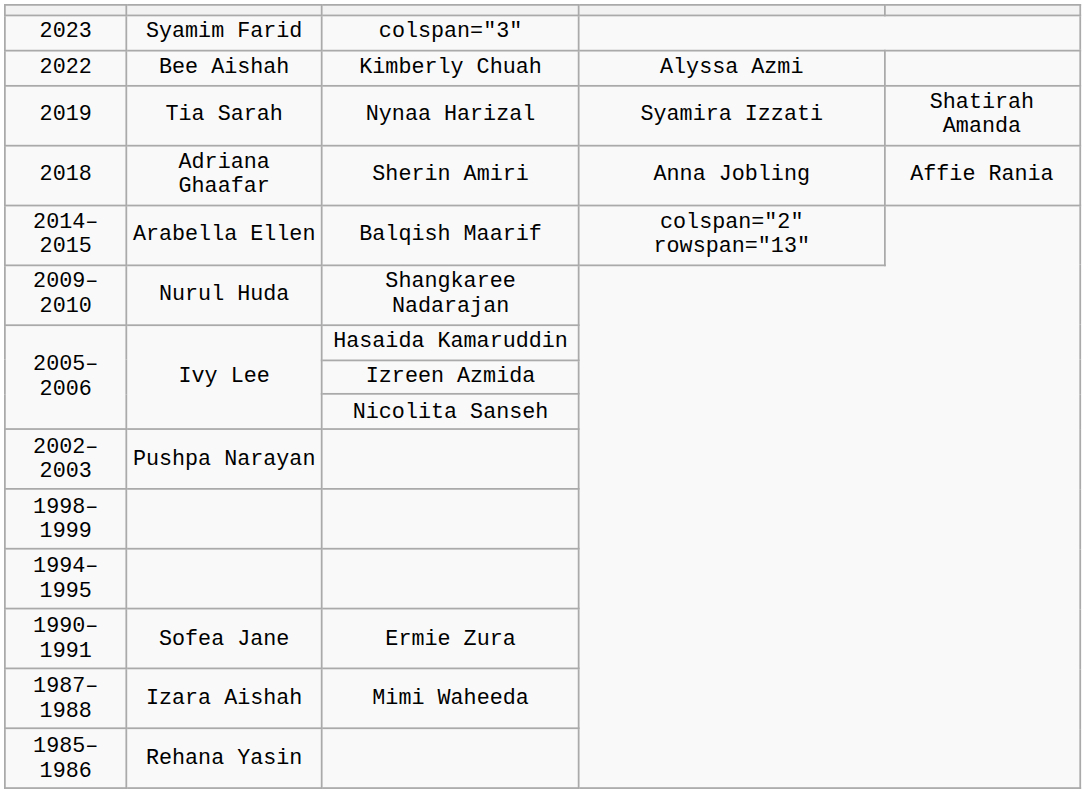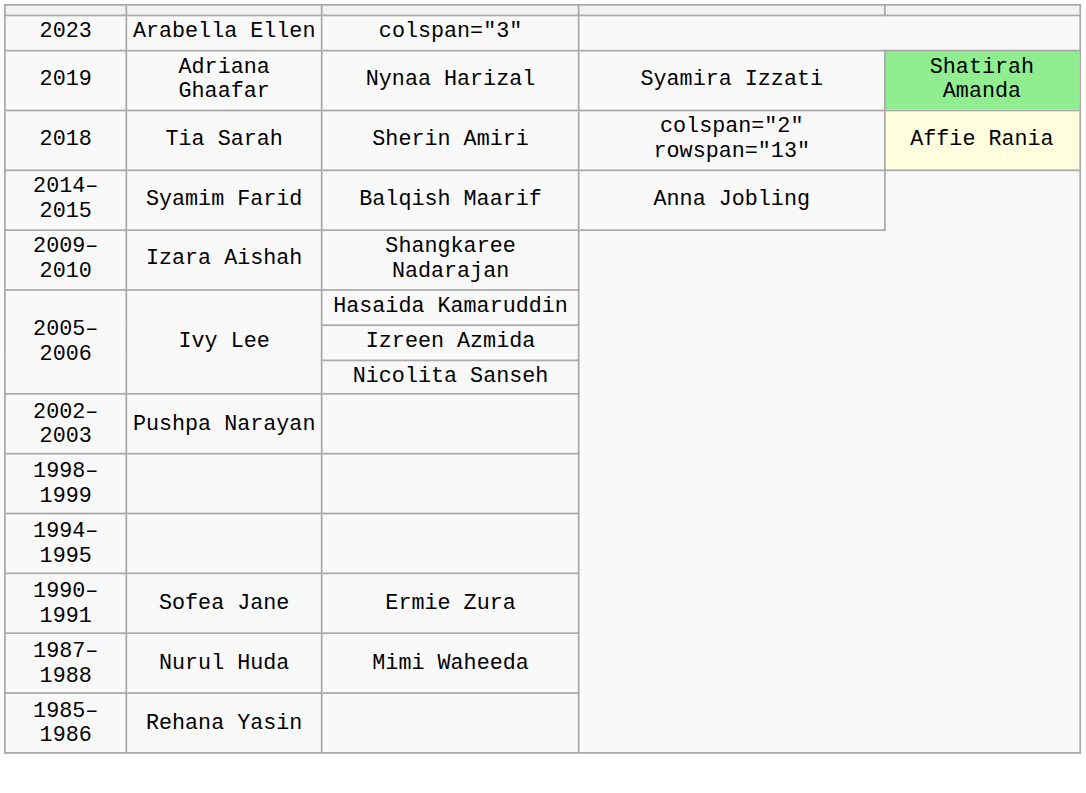(224, 33) Syamim Farid -> (224, 33) Arabella Ellen
- row: (66, 68)
(224, 116) Tia Sarah -> (224, 81) Adriana Ghaafar
(982, 116) no background -> (982, 81) lightgreen background
(224, 175) Adriana Ghaafar -> (224, 140) Tia Sarah
(732, 175) Anna Jobling -> (732, 140) colspan="2" rowspan="13"
(982, 175) no background -> (982, 140) lightyellow background
(224, 235) Arabella Ellen -> (224, 200) Syamim Farid
(732, 235) colspan="2" rowspan="13" -> (732, 200) Anna Jobling
(224, 295) Nurul Huda -> (224, 260) Izara Aishah
(224, 699) Izara Aishah -> (224, 664) Nurul Huda
